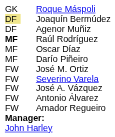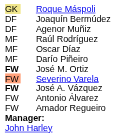(11, 9) no background -> (11, 9) khaki background
(11, 19) khaki background -> (11, 19) no background
(11, 39) bold -> (11, 39) normal
(12, 68) normal -> (12, 68) bold
(12, 78) no background -> (12, 78) lightsalmon background
(12, 88) normal -> (12, 88) bold
